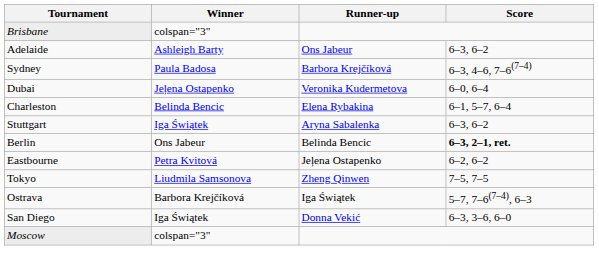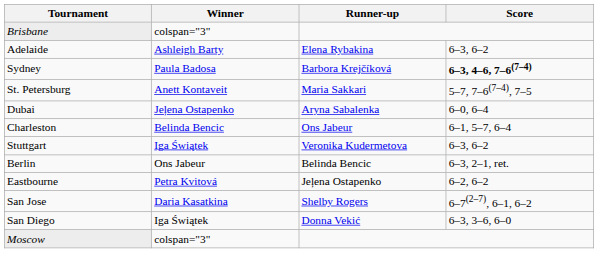(327, 49) Ons Jabeur -> (337, 49) Elena Rybakina
(490, 69) normal -> (490, 69) bold
+ row: (39, 90)
(354, 88) Veronika Kudermetova -> (340, 109) Aryna Sabalenka
(337, 106) Elena Rybakina -> (327, 127) Ons Jabeur
(340, 124) Aryna Sabalenka -> (354, 145) Veronika Kudermetova
(480, 142) bold -> (479, 163) normal
+ row: (27, 201)
- row: (21, 178)
- row: (25, 198)
